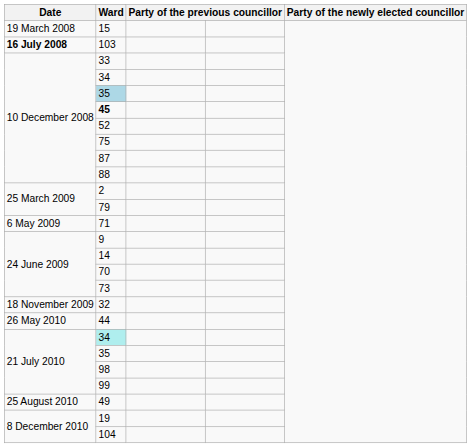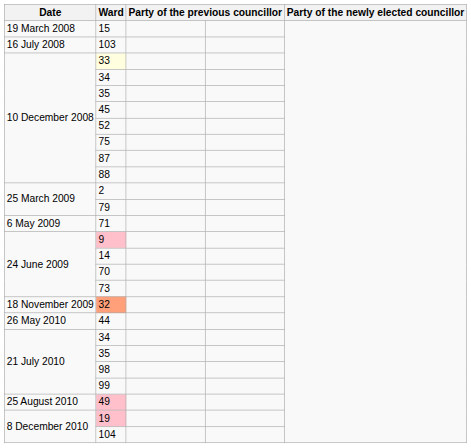(37, 45) bold -> (36, 45) normal
(104, 61) no background -> (104, 61) lightyellow background
(104, 93) lightblue background -> (104, 93) no background
(104, 110) bold -> (104, 110) normal
(101, 239) no background -> (101, 239) pink background
(104, 304) no background -> (104, 304) lightsalmon background
(104, 337) paleturquoise background -> (104, 337) no background
(104, 402) no background -> (104, 402) pink background
(104, 418) no background -> (104, 418) pink background
